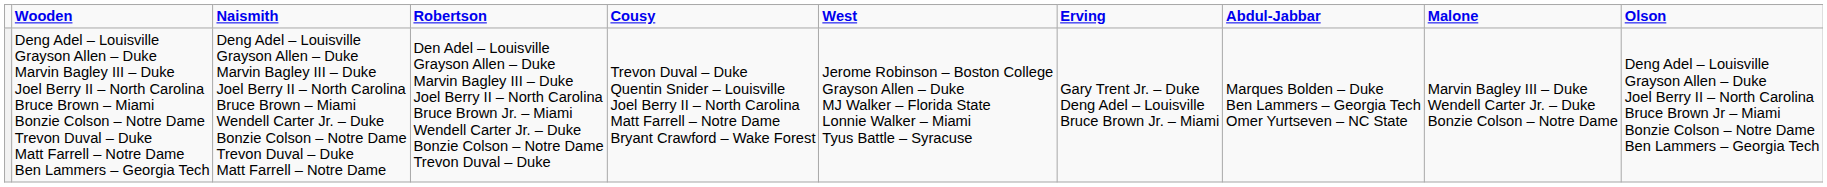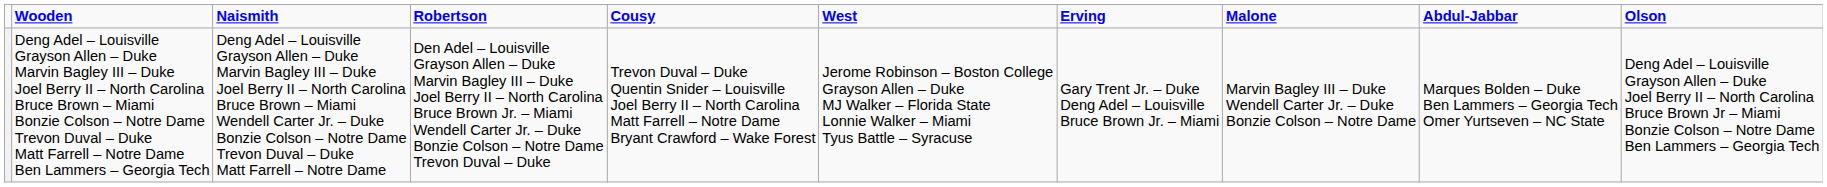columns swapped: (1453, 17) <-> (1273, 17)
